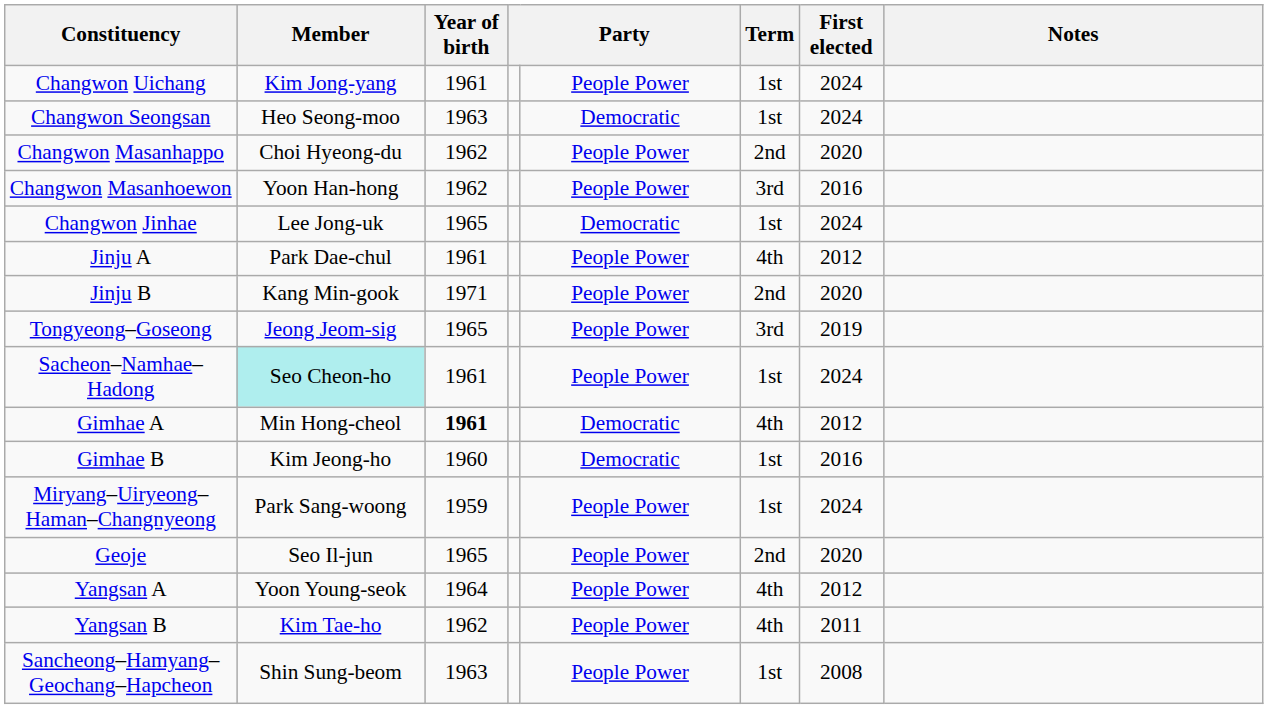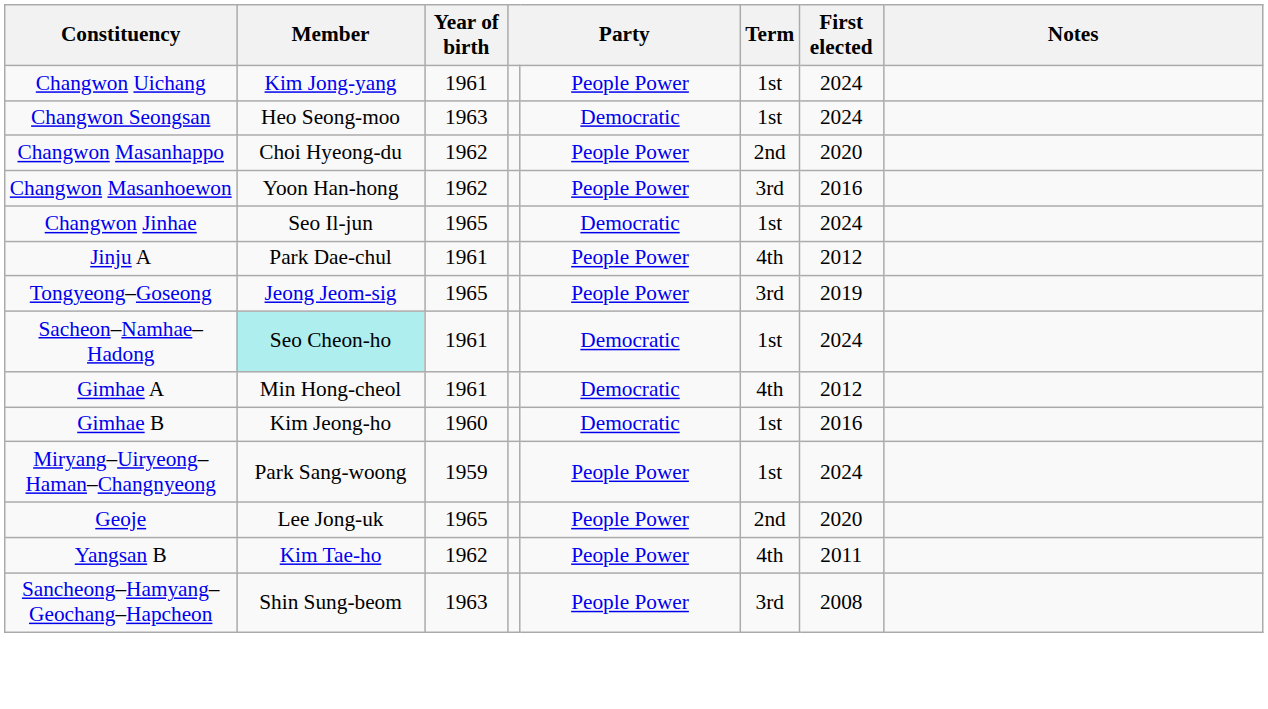(331, 223) Lee Jong-uk -> (331, 223) Seo Il-jun
- row: (121, 293)
(630, 376) People Power -> (630, 341) Democratic
(466, 424) bold -> (466, 389) normal
(331, 554) Seo Il-jun -> (331, 519) Lee Jong-uk
- row: (121, 590)
(770, 672) 1st -> (770, 602) 3rd
